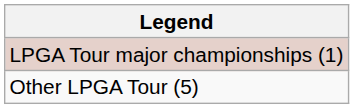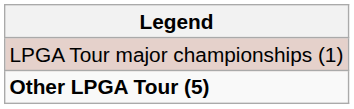(104, 87) normal -> (110, 87) bold
